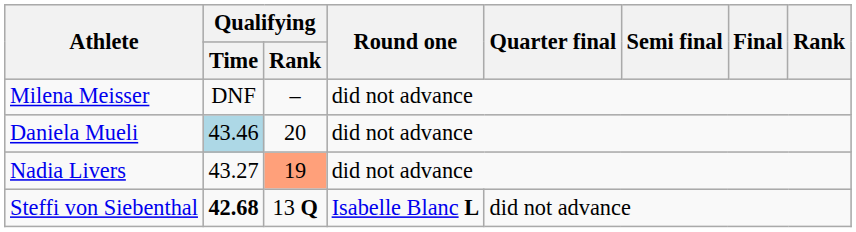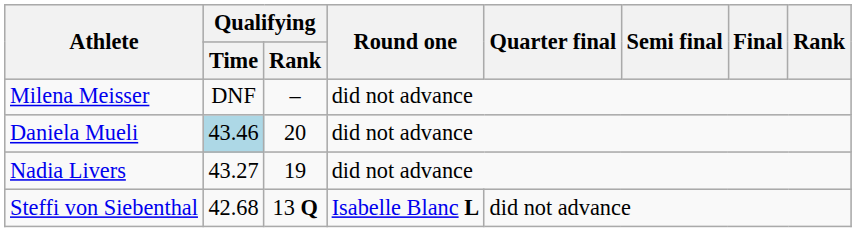(295, 170) lightsalmon background -> (295, 170) no background
(234, 207) bold -> (234, 207) normal
